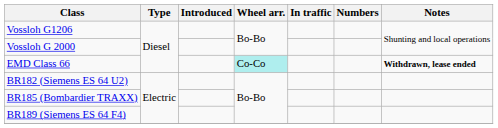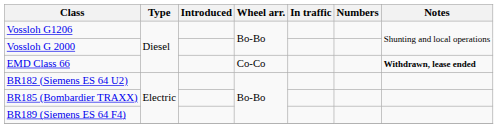(251, 64) paleturquoise background -> (251, 64) no background
